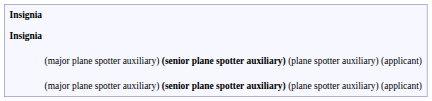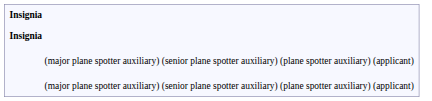(224, 61) bold -> (220, 61) normal
(224, 86) bold -> (220, 86) normal
